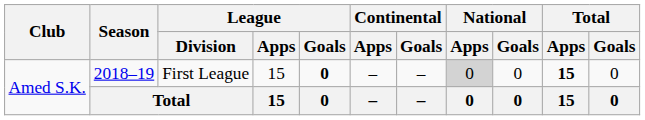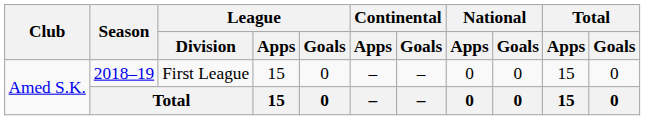(325, 73) bold -> (325, 73) normal
(469, 73) lightgrey background -> (469, 73) no background
(566, 73) bold -> (566, 73) normal
